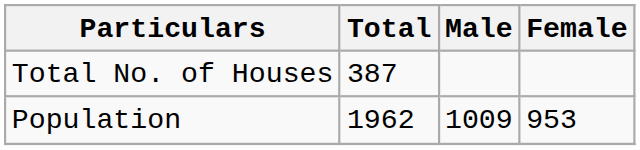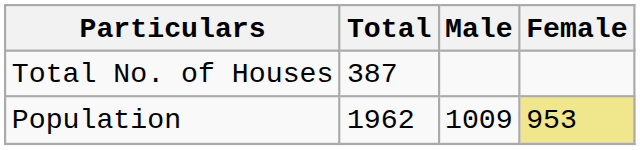(552, 120) no background -> (552, 120) khaki background
